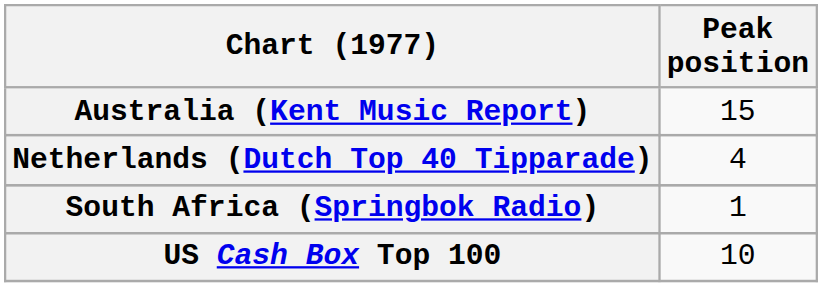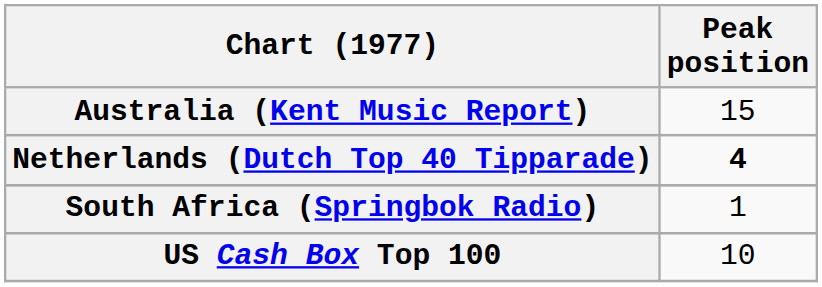(738, 160) normal -> (738, 160) bold
